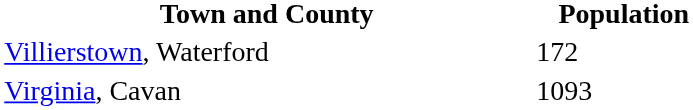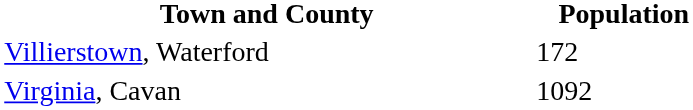(564, 90) 1093 -> (564, 90) 1092
